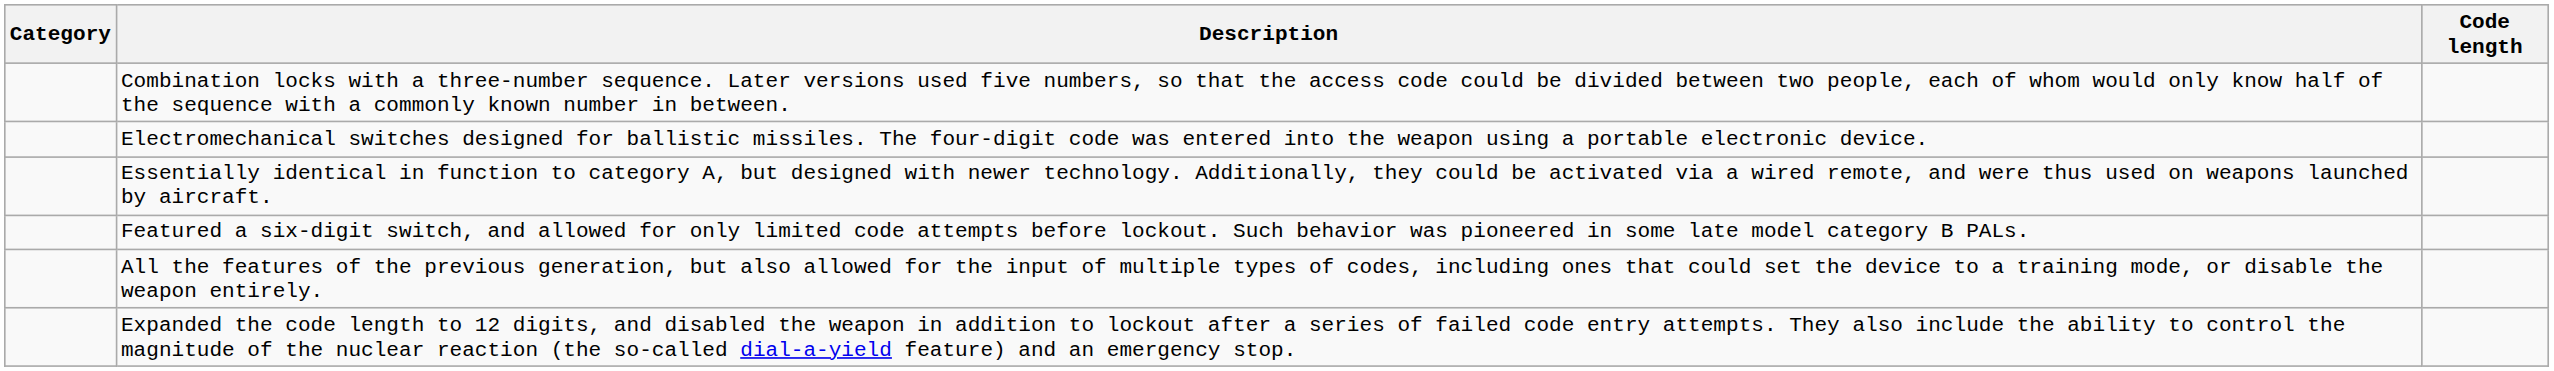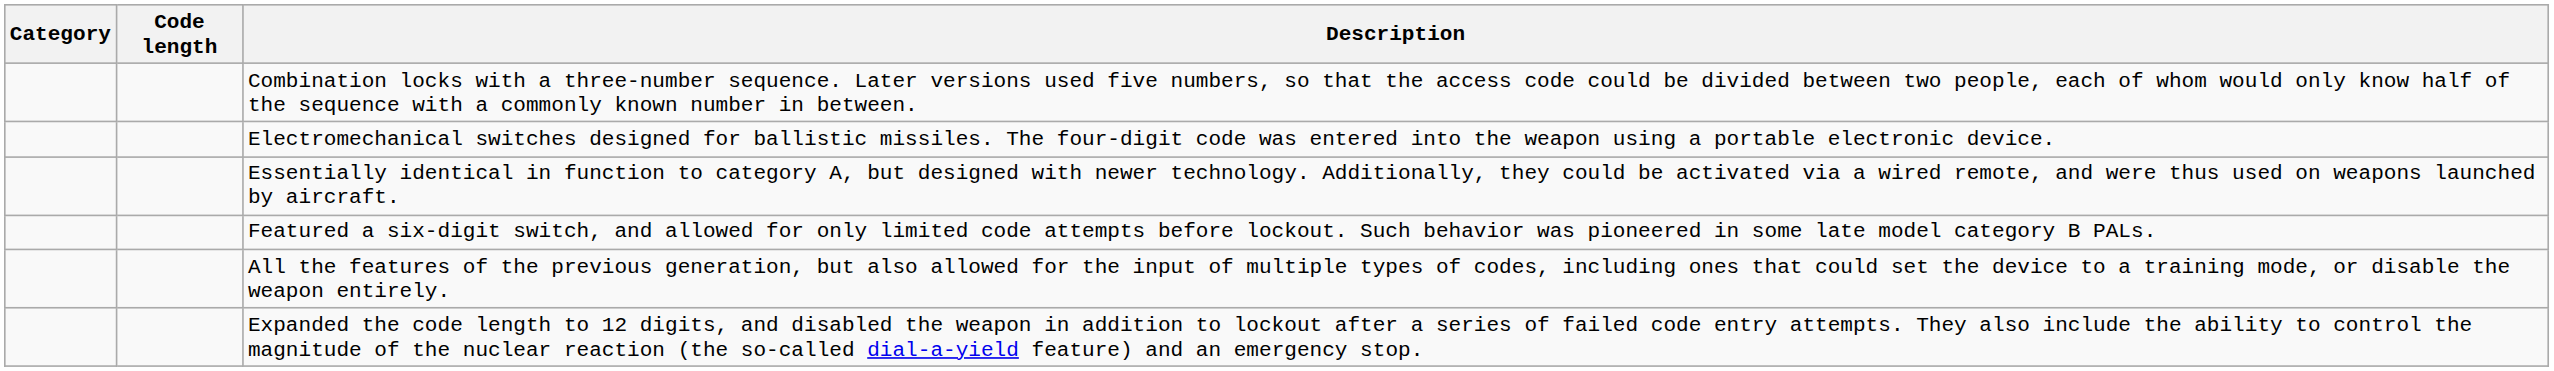columns swapped: (2485, 34) <-> (1269, 34)
